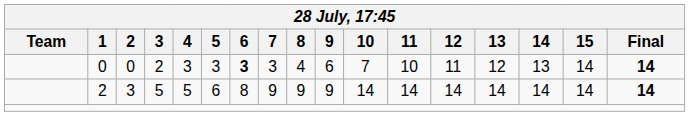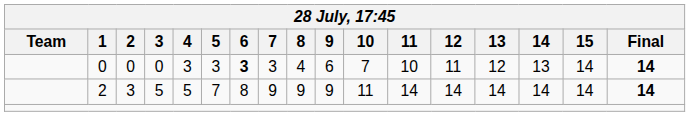(159, 66) 2 -> (159, 66) 0
(216, 91) 6 -> (216, 91) 7
(365, 91) 14 -> (365, 91) 11
